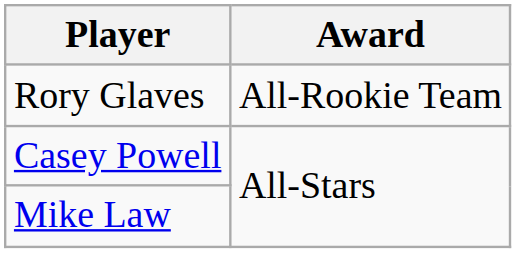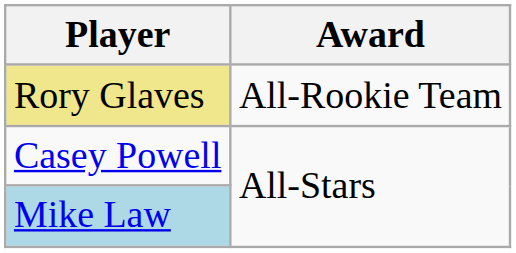(109, 94) no background -> (109, 94) khaki background
(92, 214) no background -> (92, 214) lightblue background
